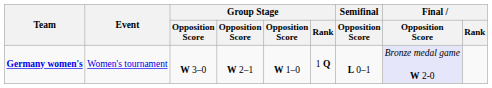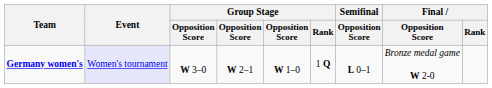(127, 65) no background -> (127, 65) lavender background
(422, 65) lavender background -> (422, 65) no background
